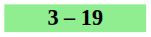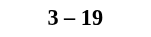(75, 18) lightgreen background -> (75, 18) no background
